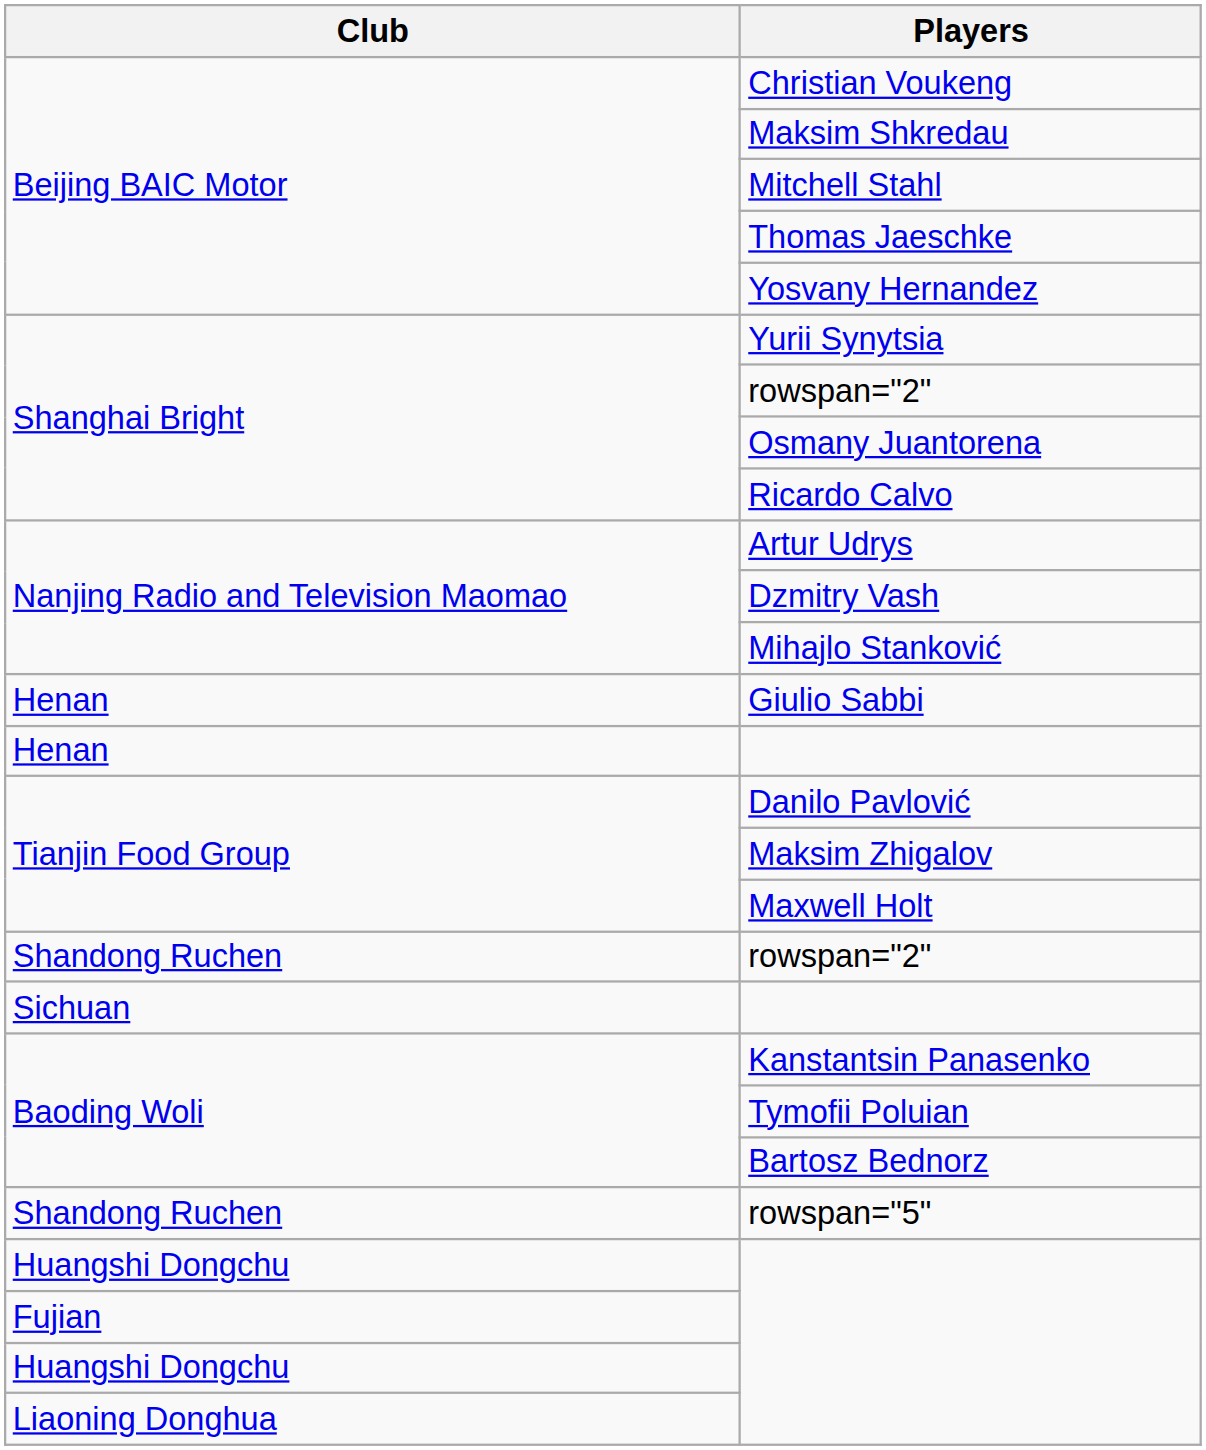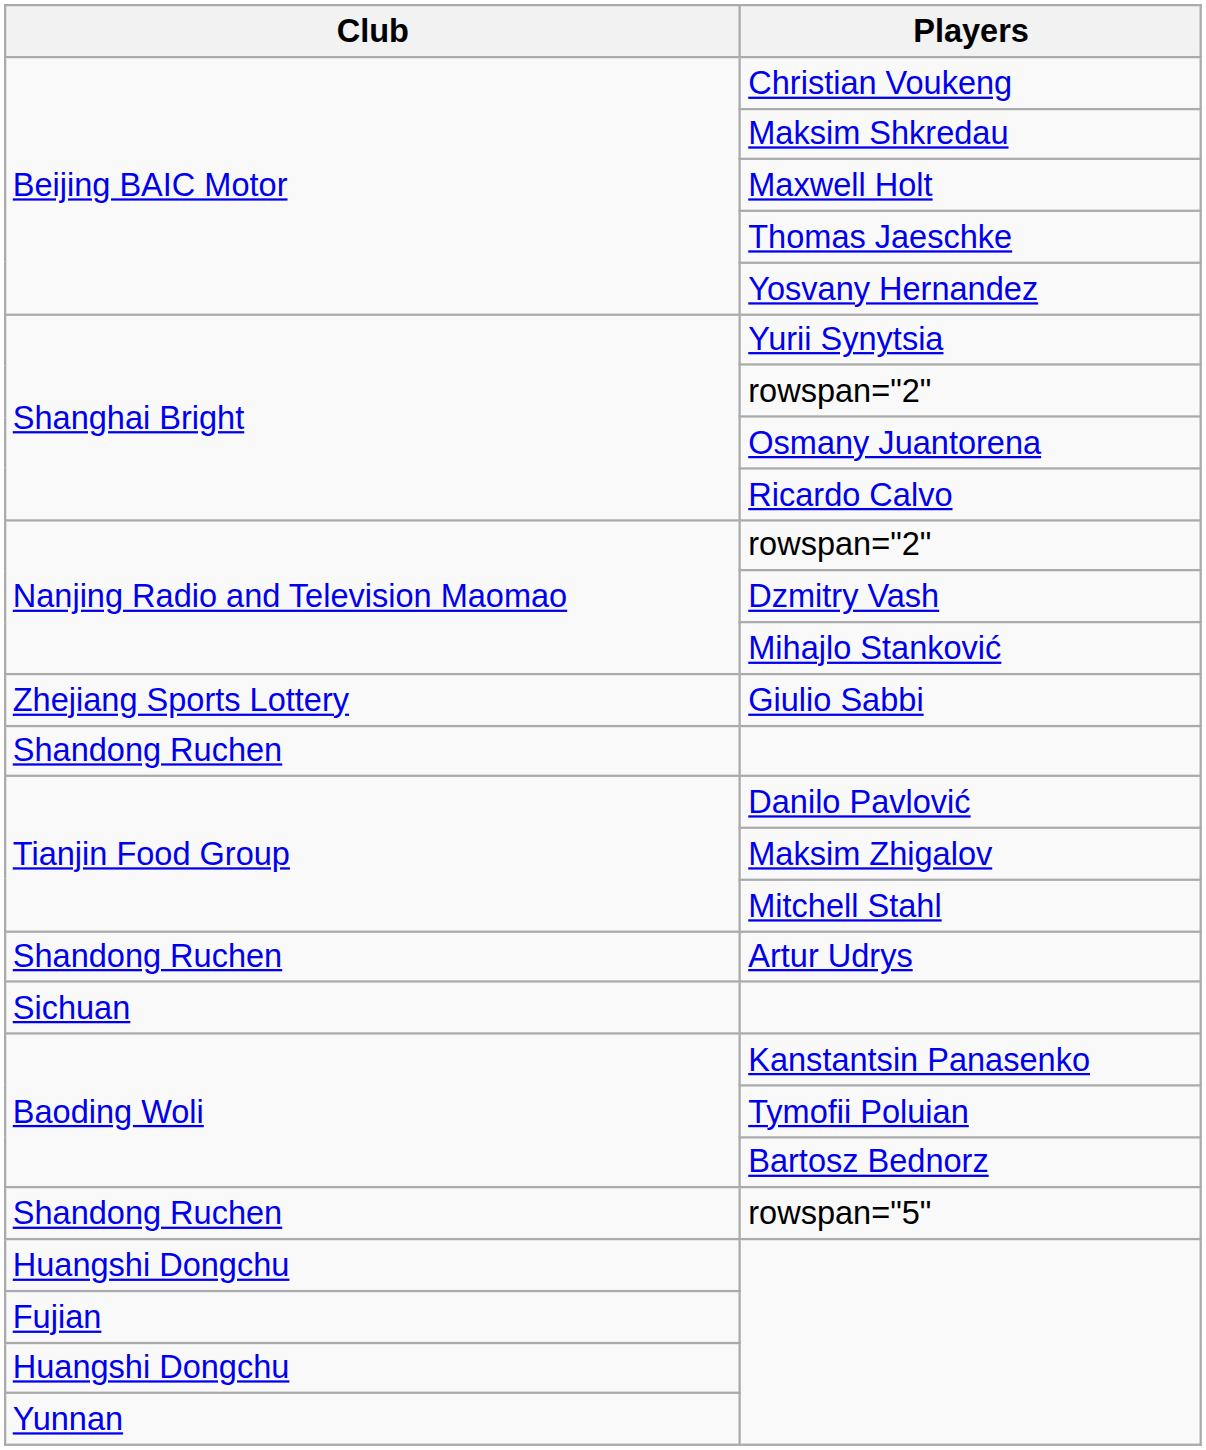(845, 185) Mitchell Stahl -> (840, 185) Maxwell Holt
(830, 545) Artur Udrys -> (840, 545) rowspan="2"
(61, 700) Henan -> (181, 700) Zhejiang Sports Lottery
(61, 751) Henan -> (147, 751) Shandong Ruchen
(840, 905) Maxwell Holt -> (845, 905) Mitchell Stahl
(840, 957) rowspan="2" -> (830, 957) Artur Udrys
(145, 1419) Liaoning Donghua -> (68, 1419) Yunnan
